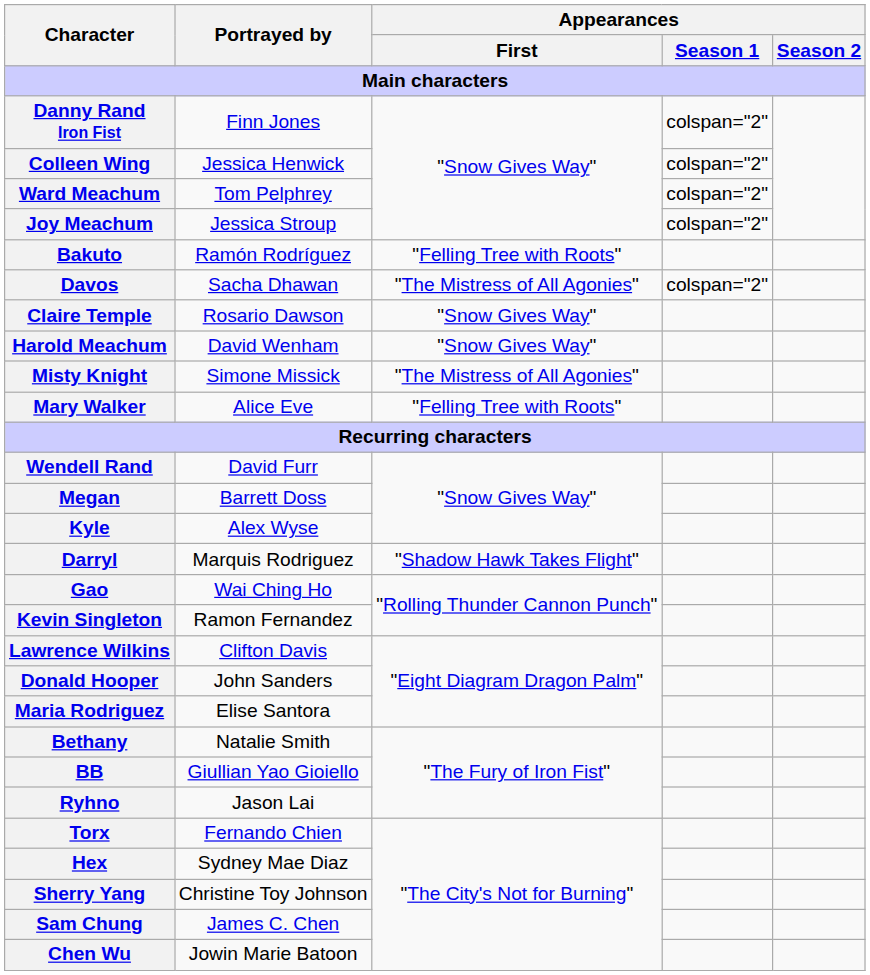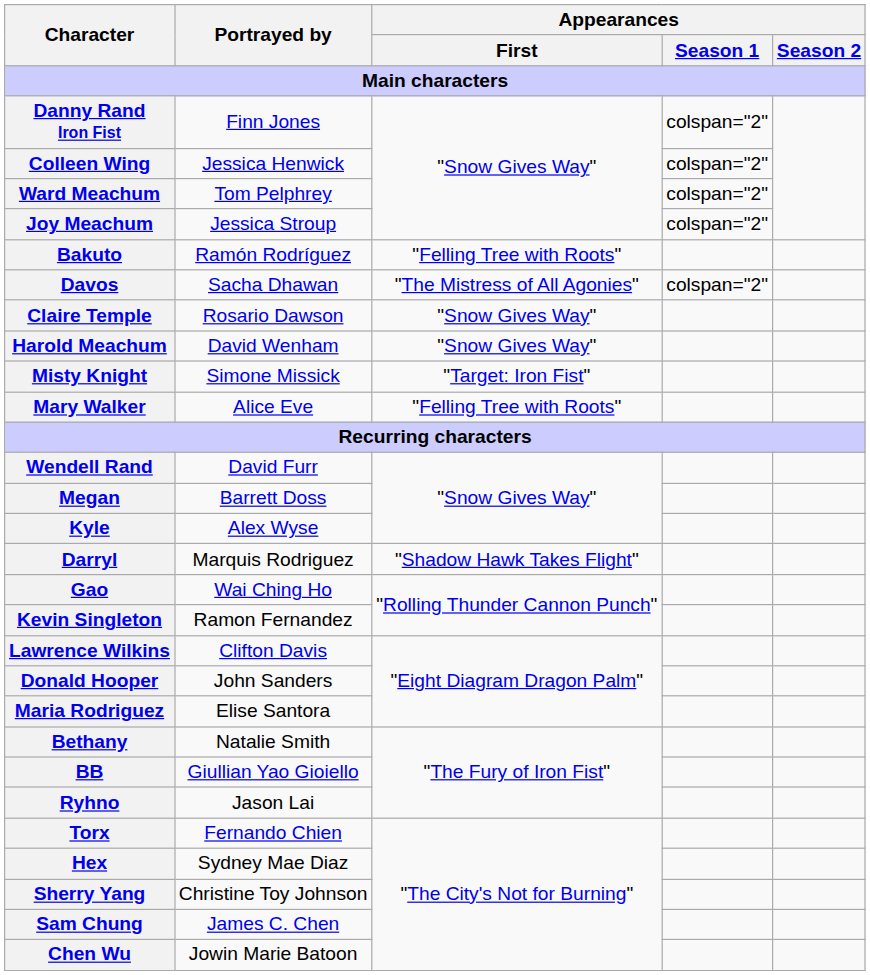(517, 376) "The Mistress of All Agonies" -> (517, 376) "Target: Iron Fist"
